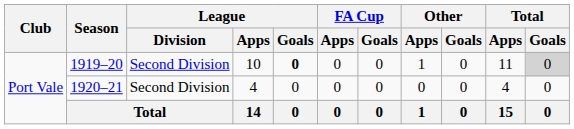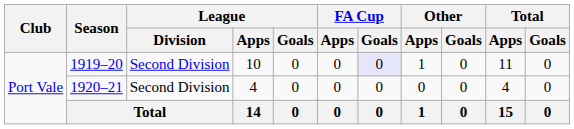(295, 64) bold -> (295, 64) normal
(379, 64) no background -> (379, 64) lavender background
(548, 64) lightgrey background -> (548, 64) no background
